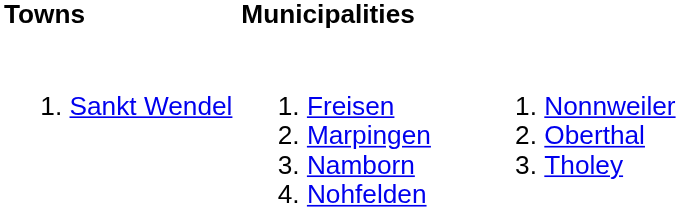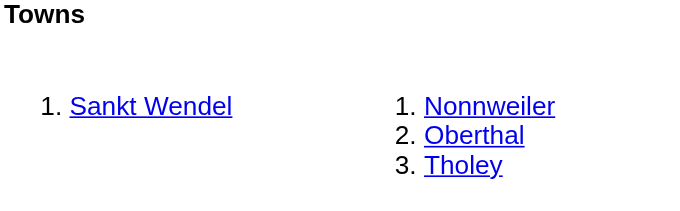- column: (328, 14)
